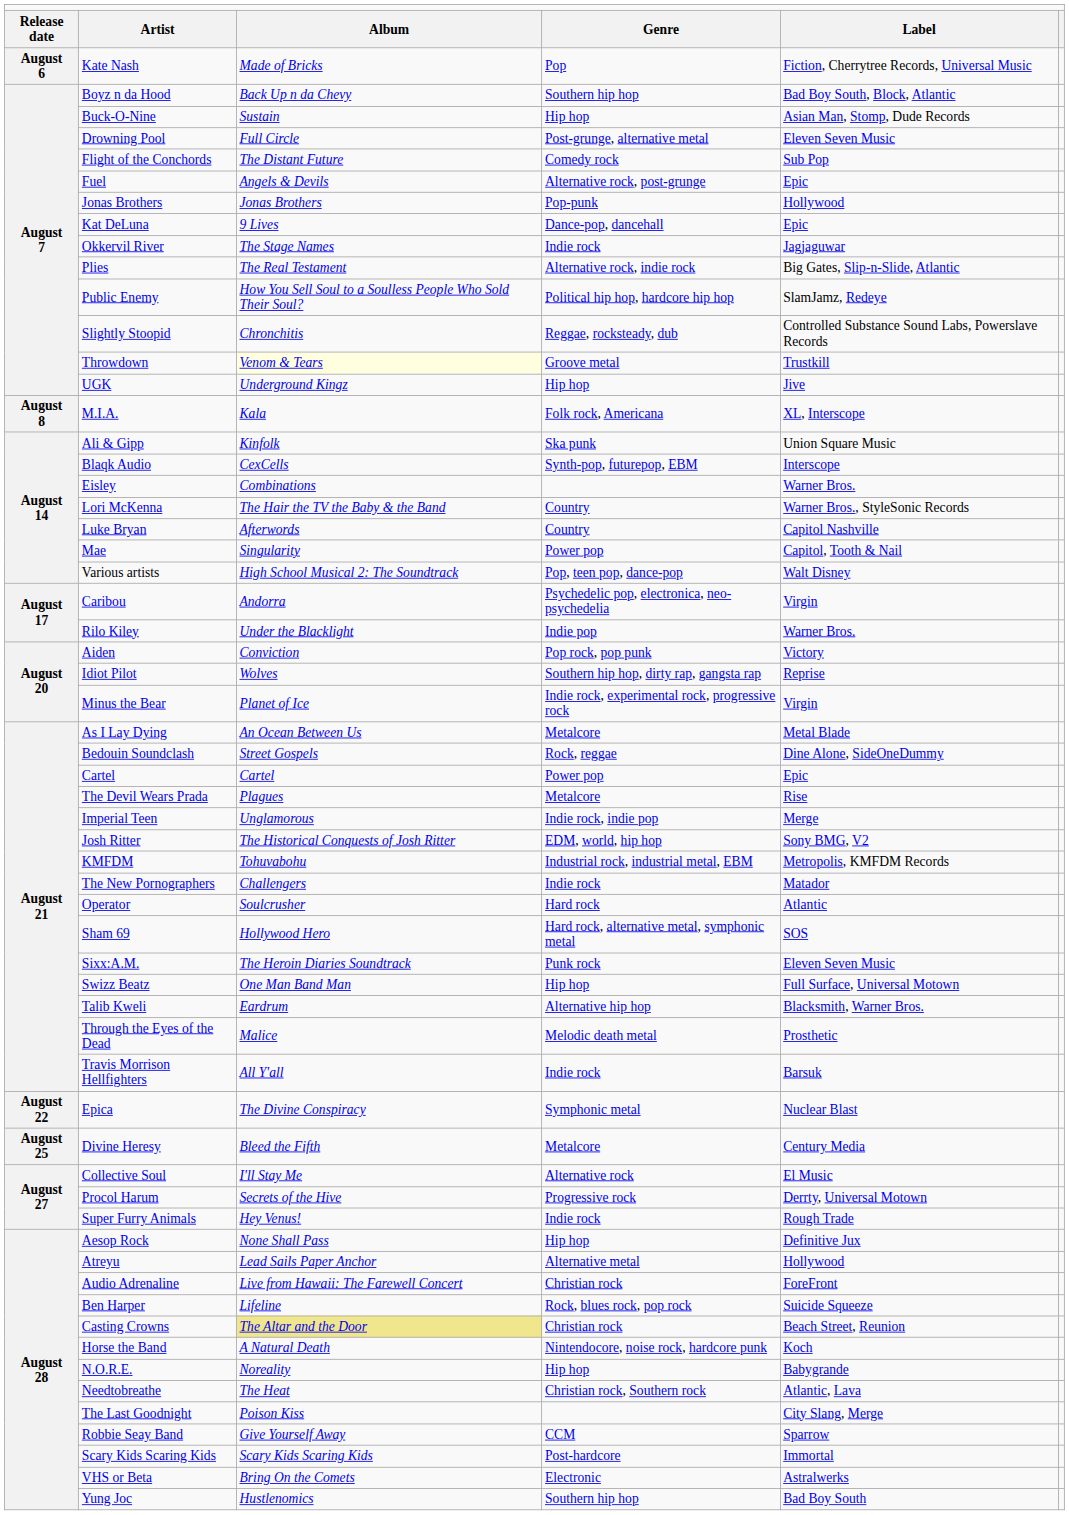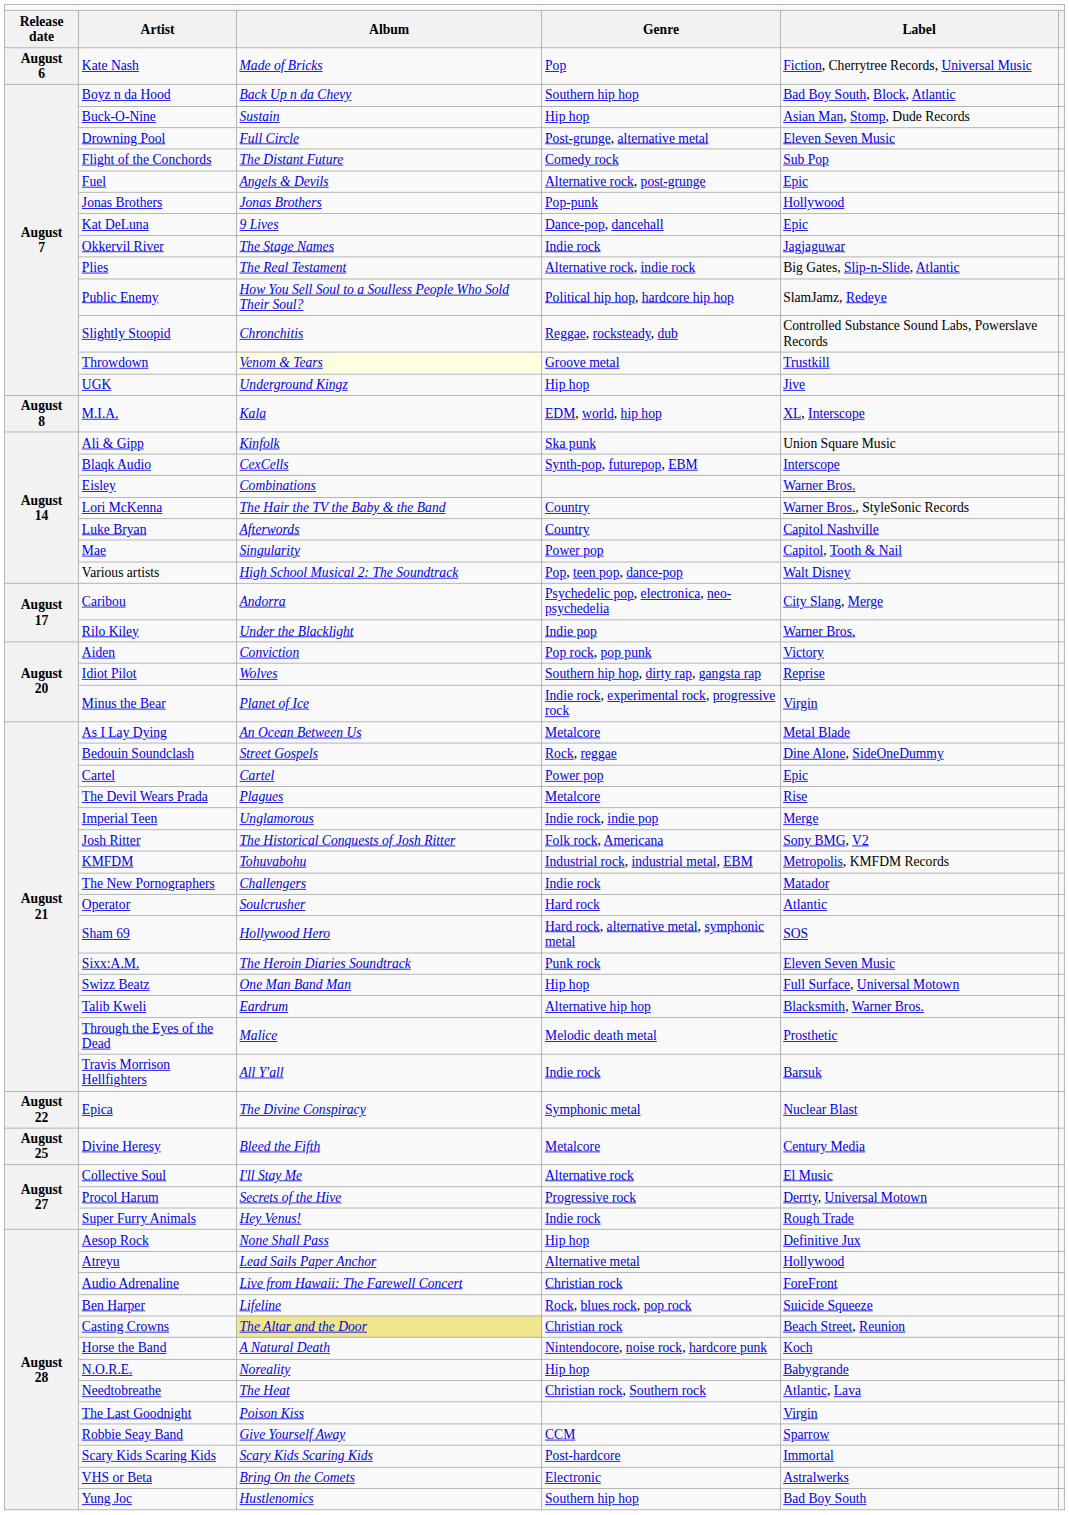(604, 413) Folk rock, Americana -> (603, 413) EDM, world, hip hop
(800, 601) Virgin -> (833, 601) City Slang, Merge
(603, 840) EDM, world, hip hop -> (604, 840) Folk rock, Americana
(833, 1413) City Slang, Merge -> (800, 1413) Virgin
